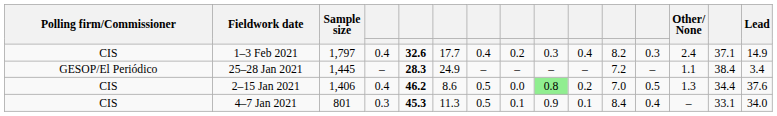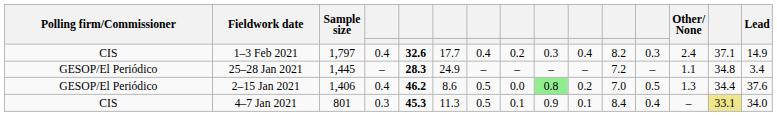(725, 69) 38.4 -> (725, 69) 34.8
(108, 86) CIS -> (108, 86) GESOP/El Periódico
(725, 103) no background -> (725, 103) khaki background
